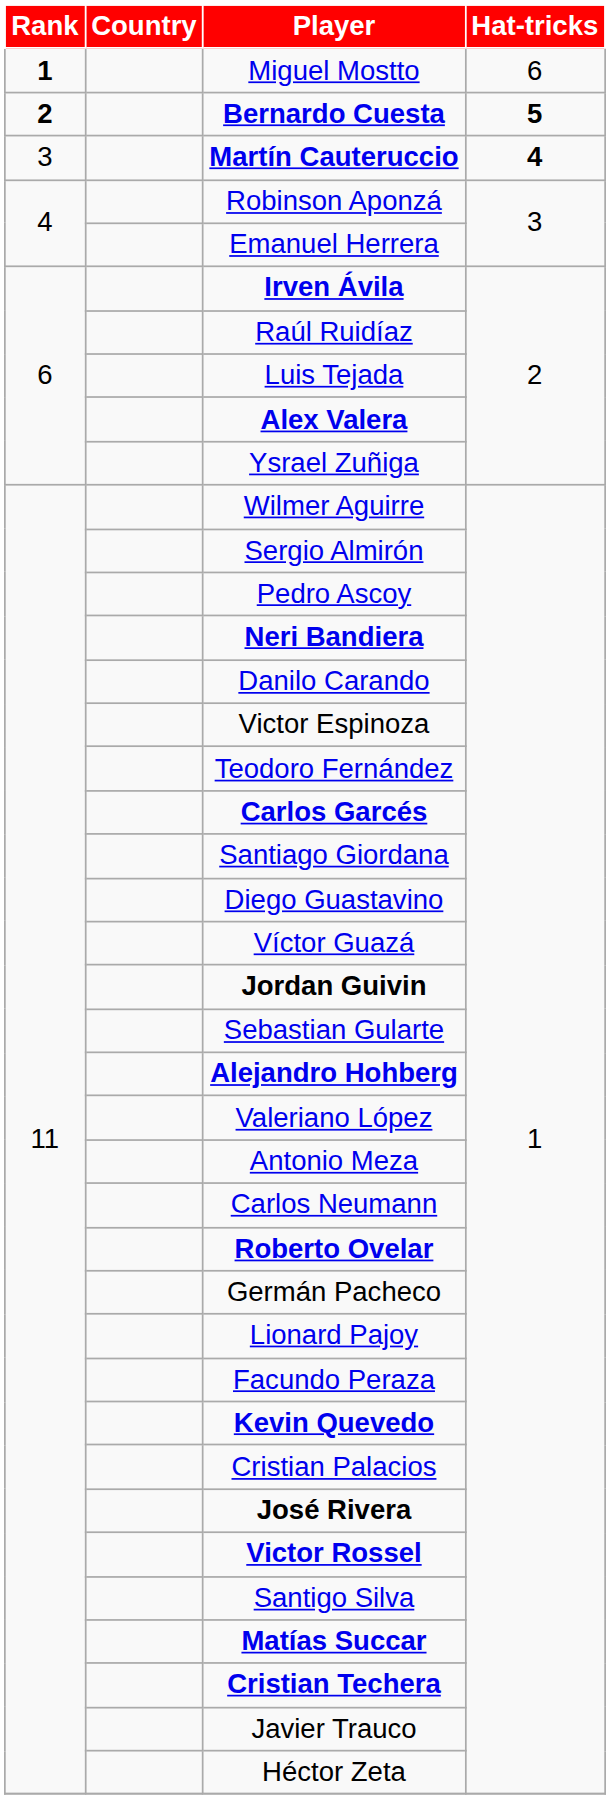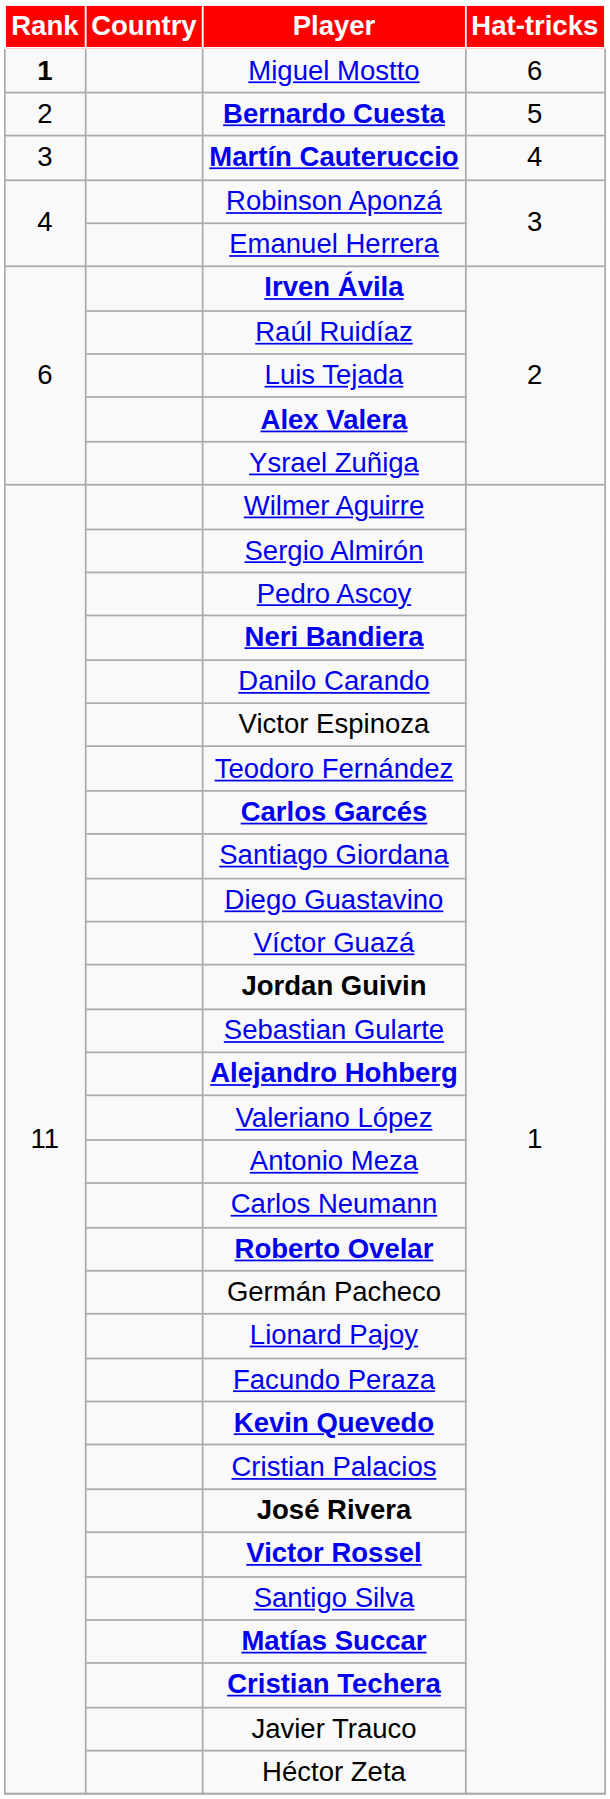(45, 113) bold -> (45, 113) normal
(535, 113) bold -> (535, 113) normal
(535, 157) bold -> (535, 157) normal
